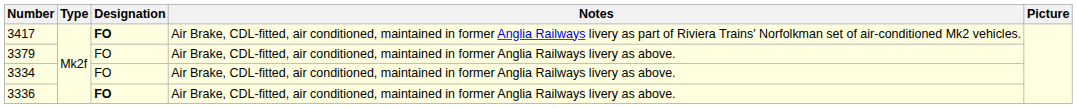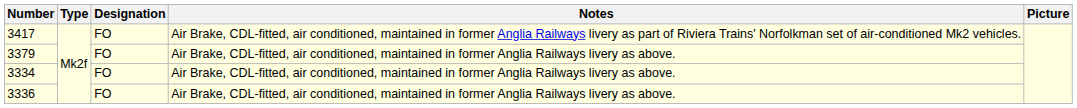(103, 34) bold -> (103, 34) normal
(103, 93) bold -> (103, 93) normal
